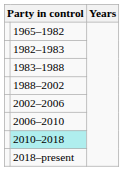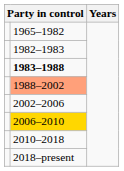(39, 67) normal -> (39, 67) bold
(39, 85) no background -> (39, 85) lightsalmon background
(39, 121) no background -> (39, 121) gold background
(39, 139) paleturquoise background -> (39, 139) no background
